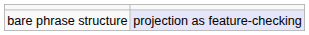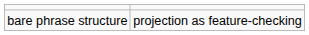(218, 20) lavender background -> (218, 20) no background
